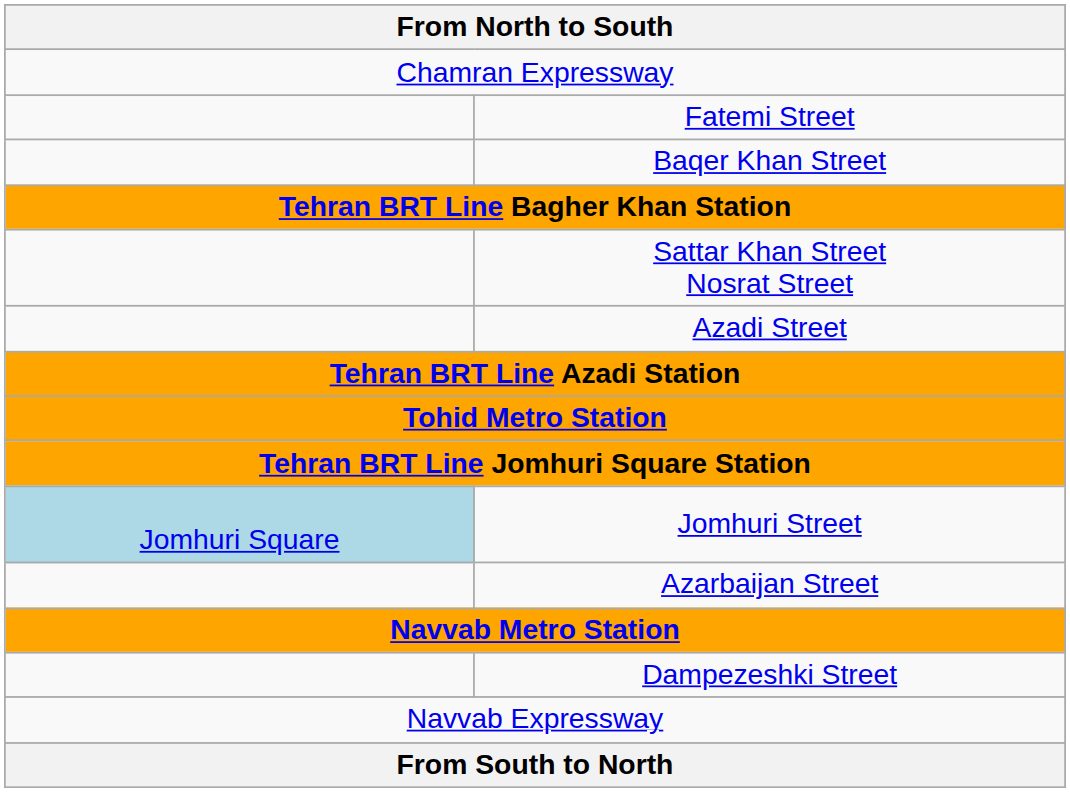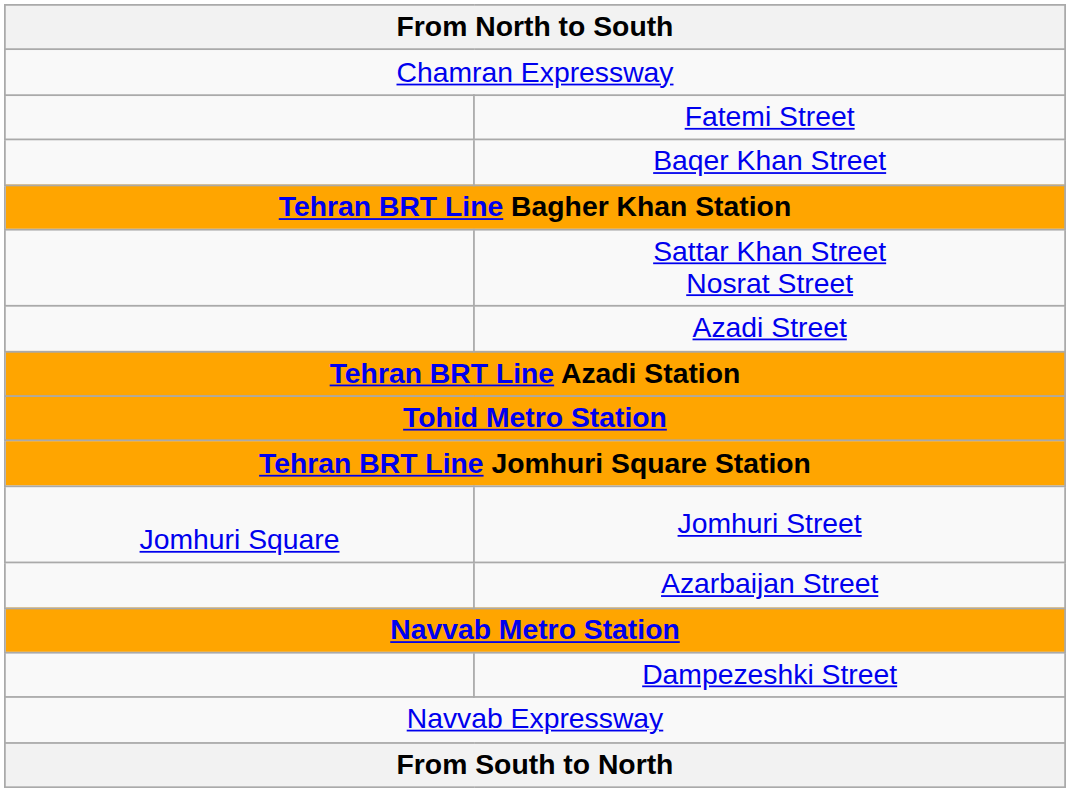(240, 539) lightblue background -> (240, 539) no background
